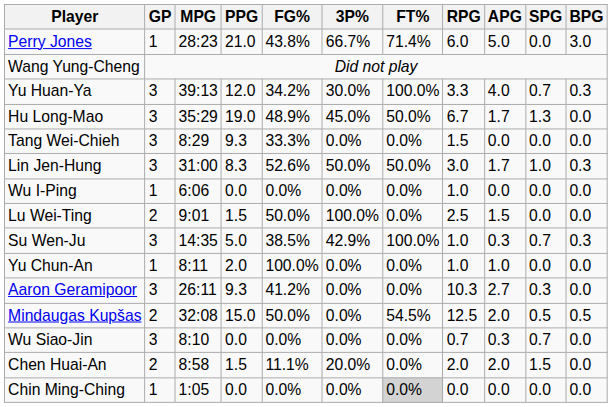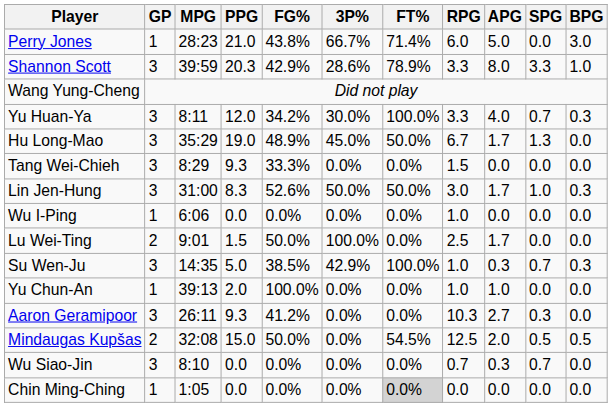+ row: (60, 66)
(198, 91) 39:13 -> (193, 116) 8:11
(499, 215) 1.5 -> (499, 240) 1.7
(193, 265) 8:11 -> (198, 290) 39:13
- row: (57, 365)
